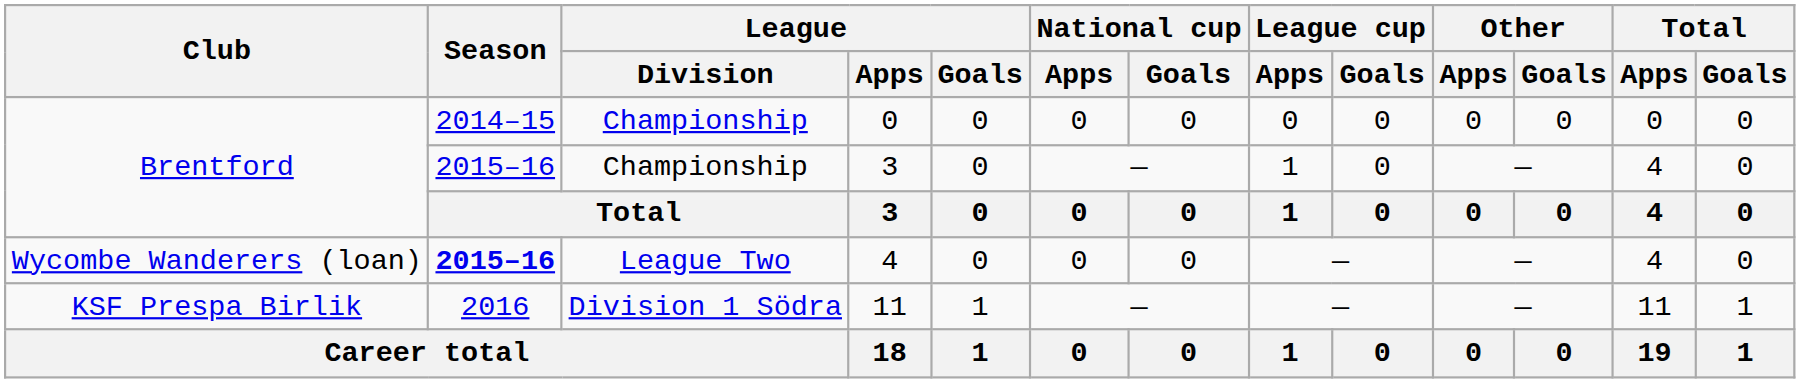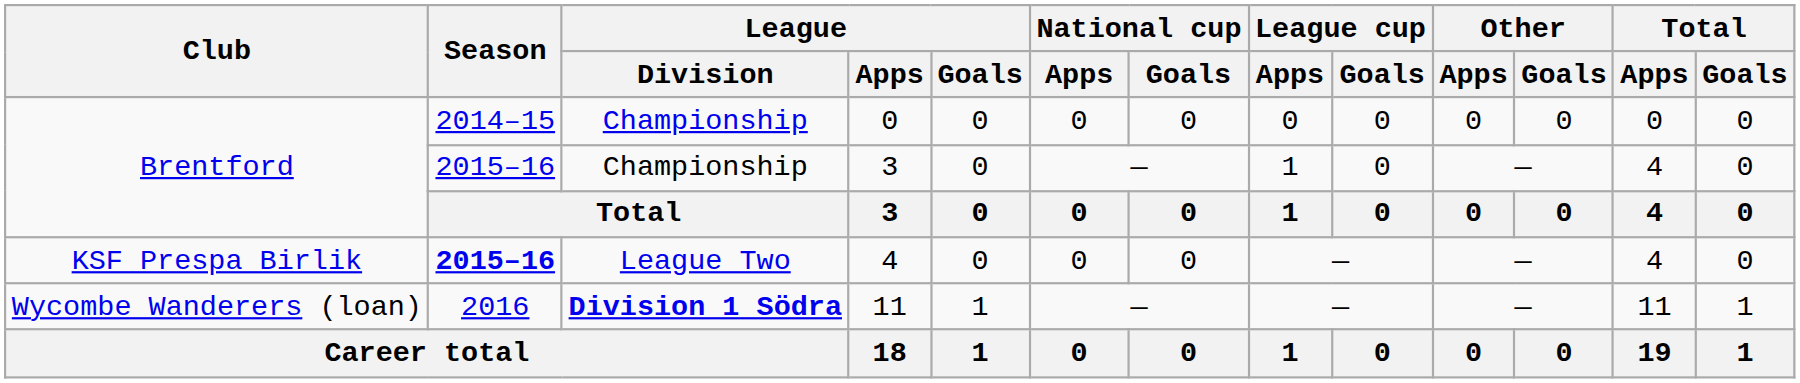(217, 260) Wycombe Wanderers (loan) -> (217, 260) KSF Prespa Birlik
(217, 307) KSF Prespa Birlik -> (217, 307) Wycombe Wanderers (loan)
(705, 307) normal -> (705, 307) bold
